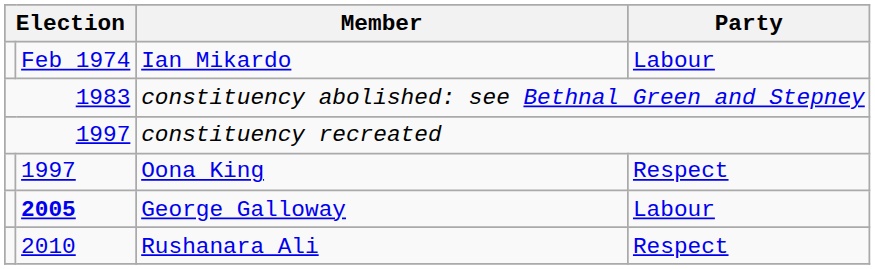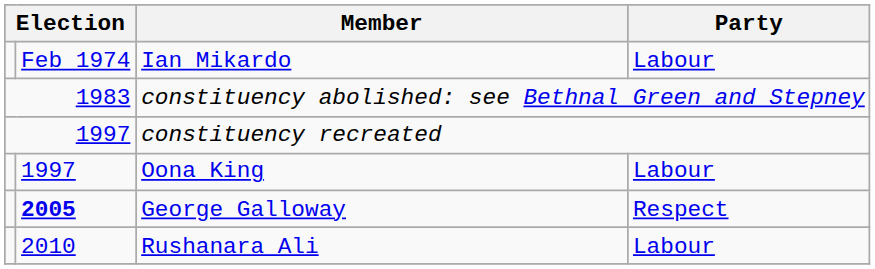(681, 172) Respect -> (674, 172) Labour
(674, 209) Labour -> (681, 209) Respect
(681, 246) Respect -> (674, 246) Labour
